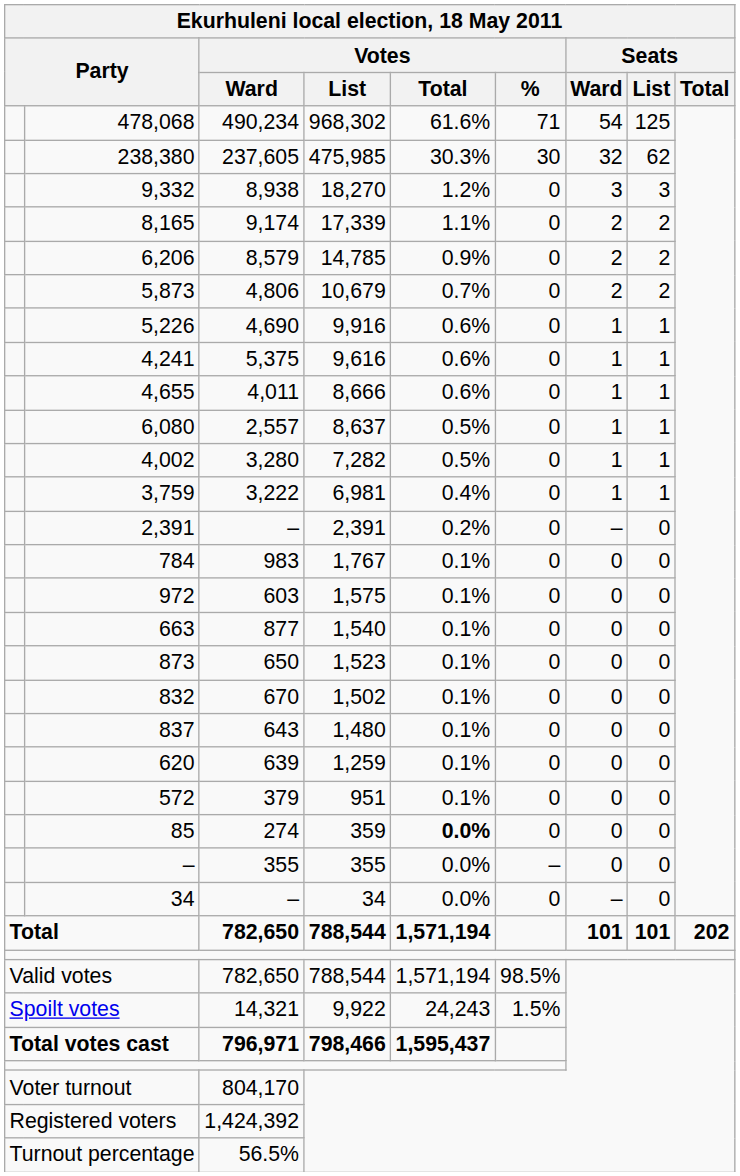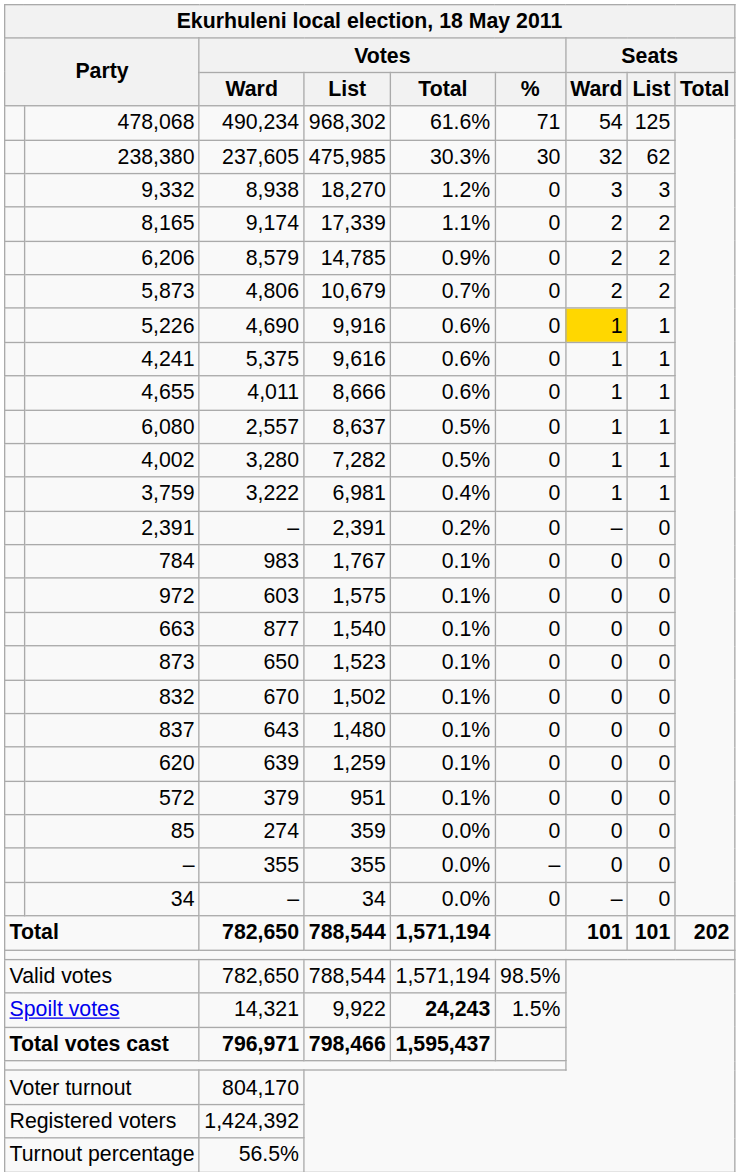(617, 325) no background -> (617, 325) gold background
(466, 831) bold -> (466, 831) normal
(458, 1009) normal -> (458, 1009) bold
